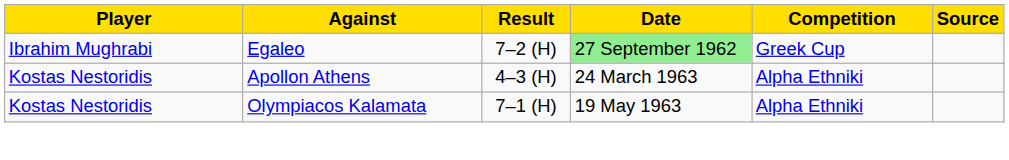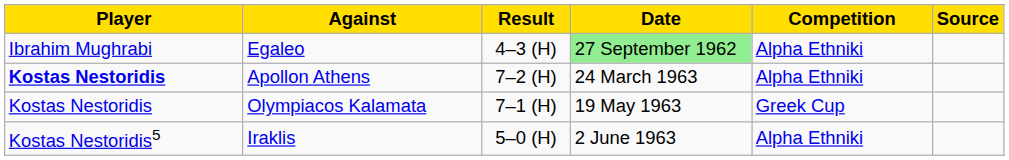(526, 48) 7–2 (H) -> (526, 48) 4–3 (H)
(800, 48) Greek Cup -> (809, 48) Alpha Ethniki
(80, 77) normal -> (87, 77) bold
(526, 77) 4–3 (H) -> (526, 77) 7–2 (H)
(809, 106) Alpha Ethniki -> (800, 106) Greek Cup
+ row: (271, 138)
